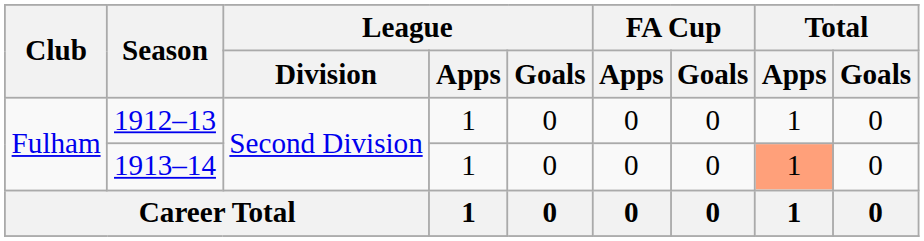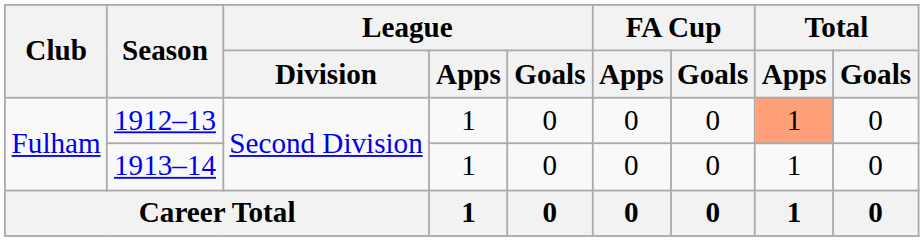(794, 119) no background -> (794, 119) lightsalmon background
(794, 166) lightsalmon background -> (794, 166) no background
